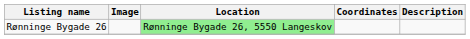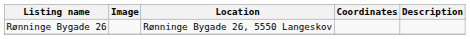(238, 27) lightgreen background -> (238, 27) no background
